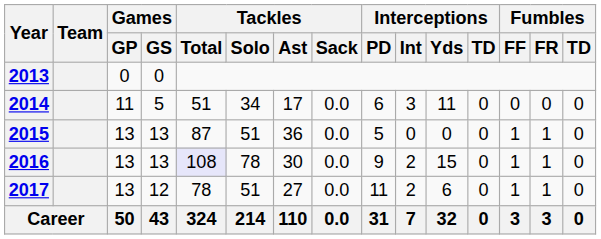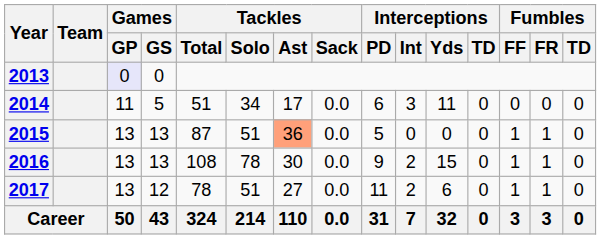(125, 76) no background -> (125, 76) lavender background
(293, 133) no background -> (293, 133) lightsalmon background
(201, 162) lavender background -> (201, 162) no background
